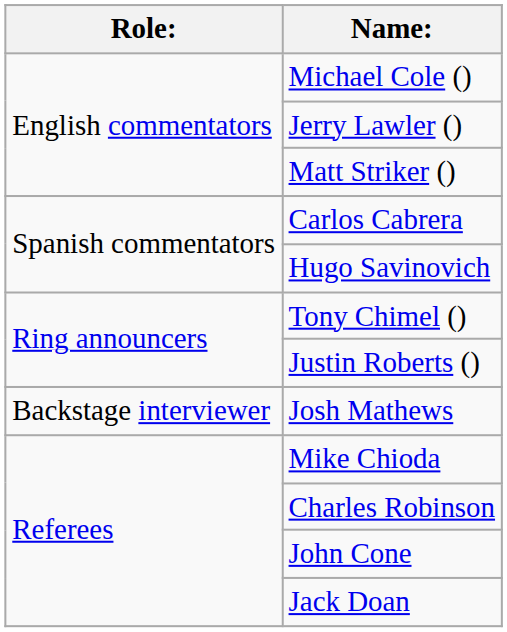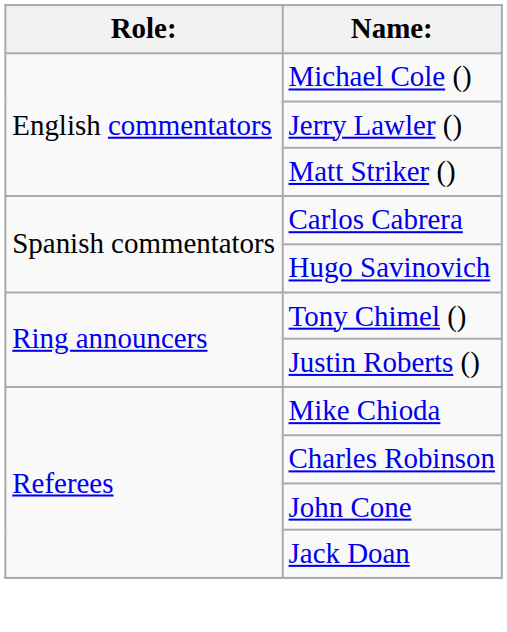- row: (371, 410)
